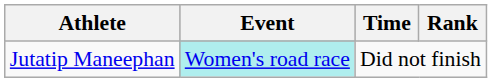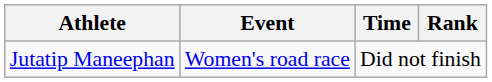(267, 58) paleturquoise background -> (267, 58) no background
